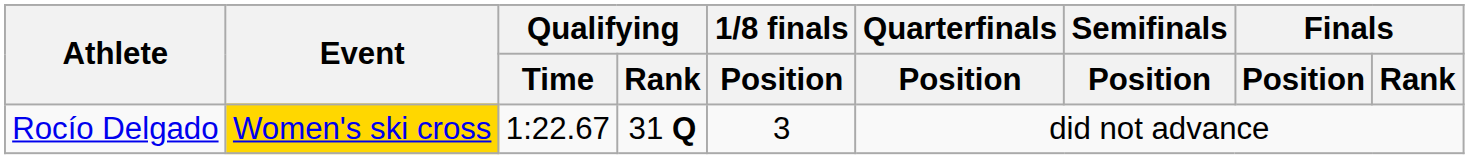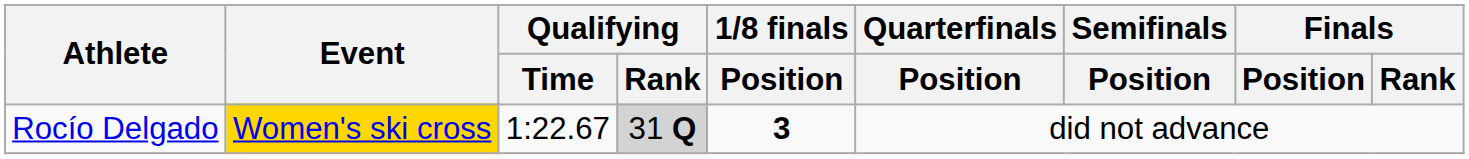(662, 128) no background -> (662, 128) lightgrey background
(782, 128) normal -> (782, 128) bold
